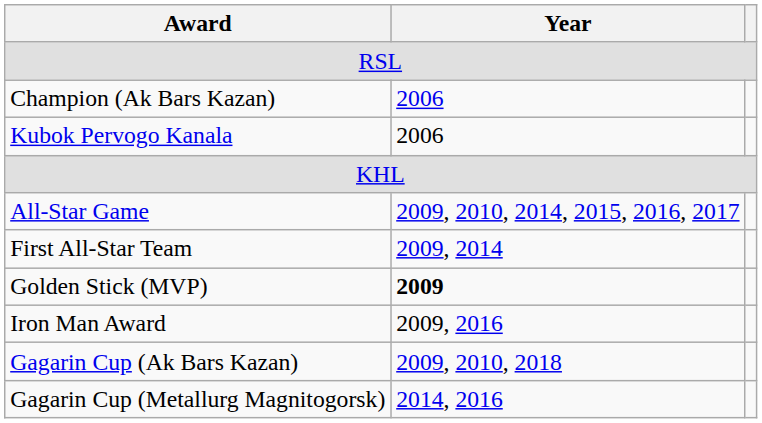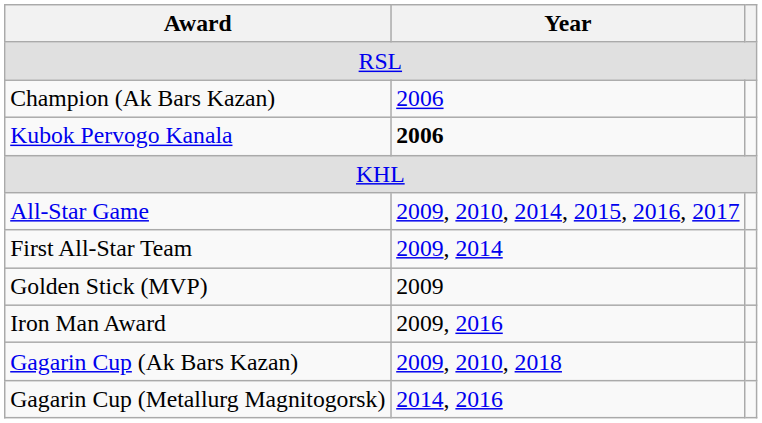(420, 135) normal -> (420, 135) bold
(420, 286) bold -> (420, 286) normal
